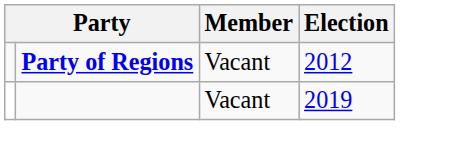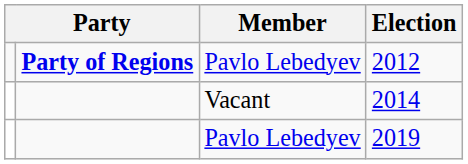(237, 61) Vacant -> (283, 61) Pavlo Lebedyev
+ row: (396, 100)
(237, 100) Vacant -> (283, 138) Pavlo Lebedyev
